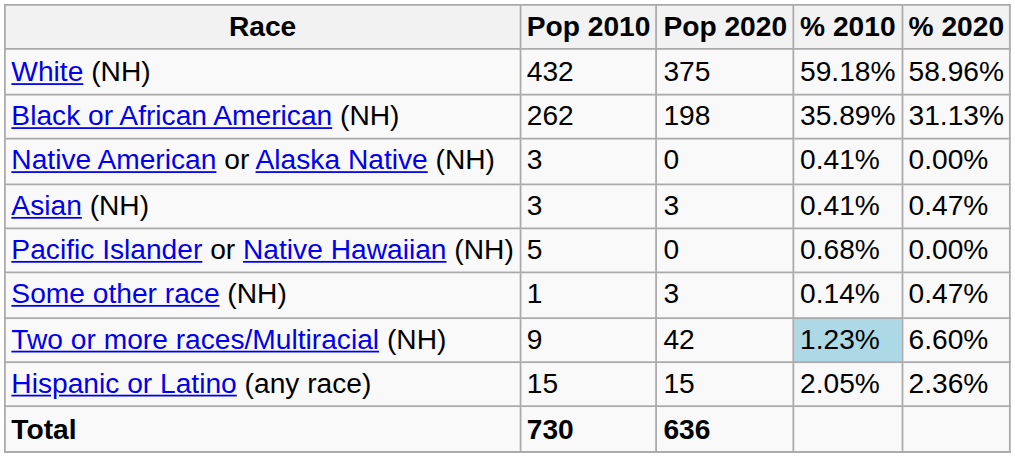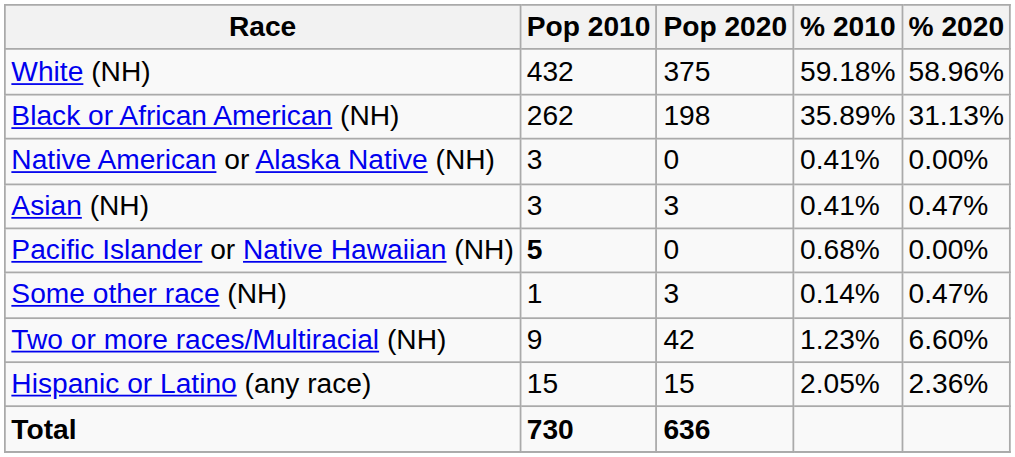(535, 250) normal -> (535, 250) bold
(840, 339) lightblue background -> (840, 339) no background
